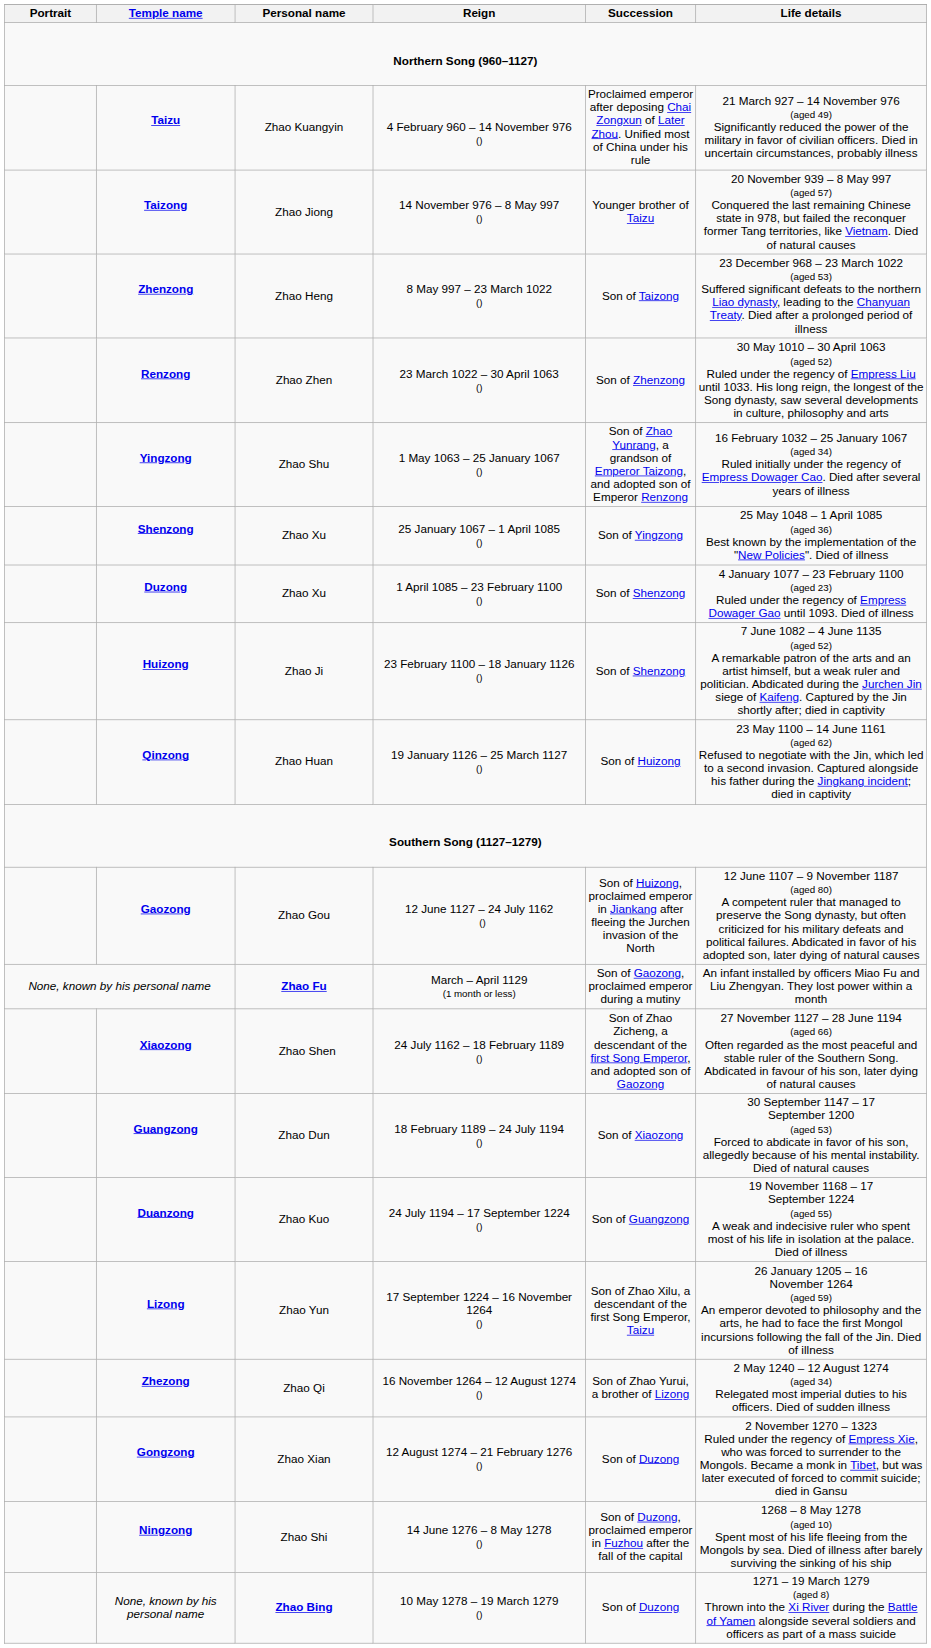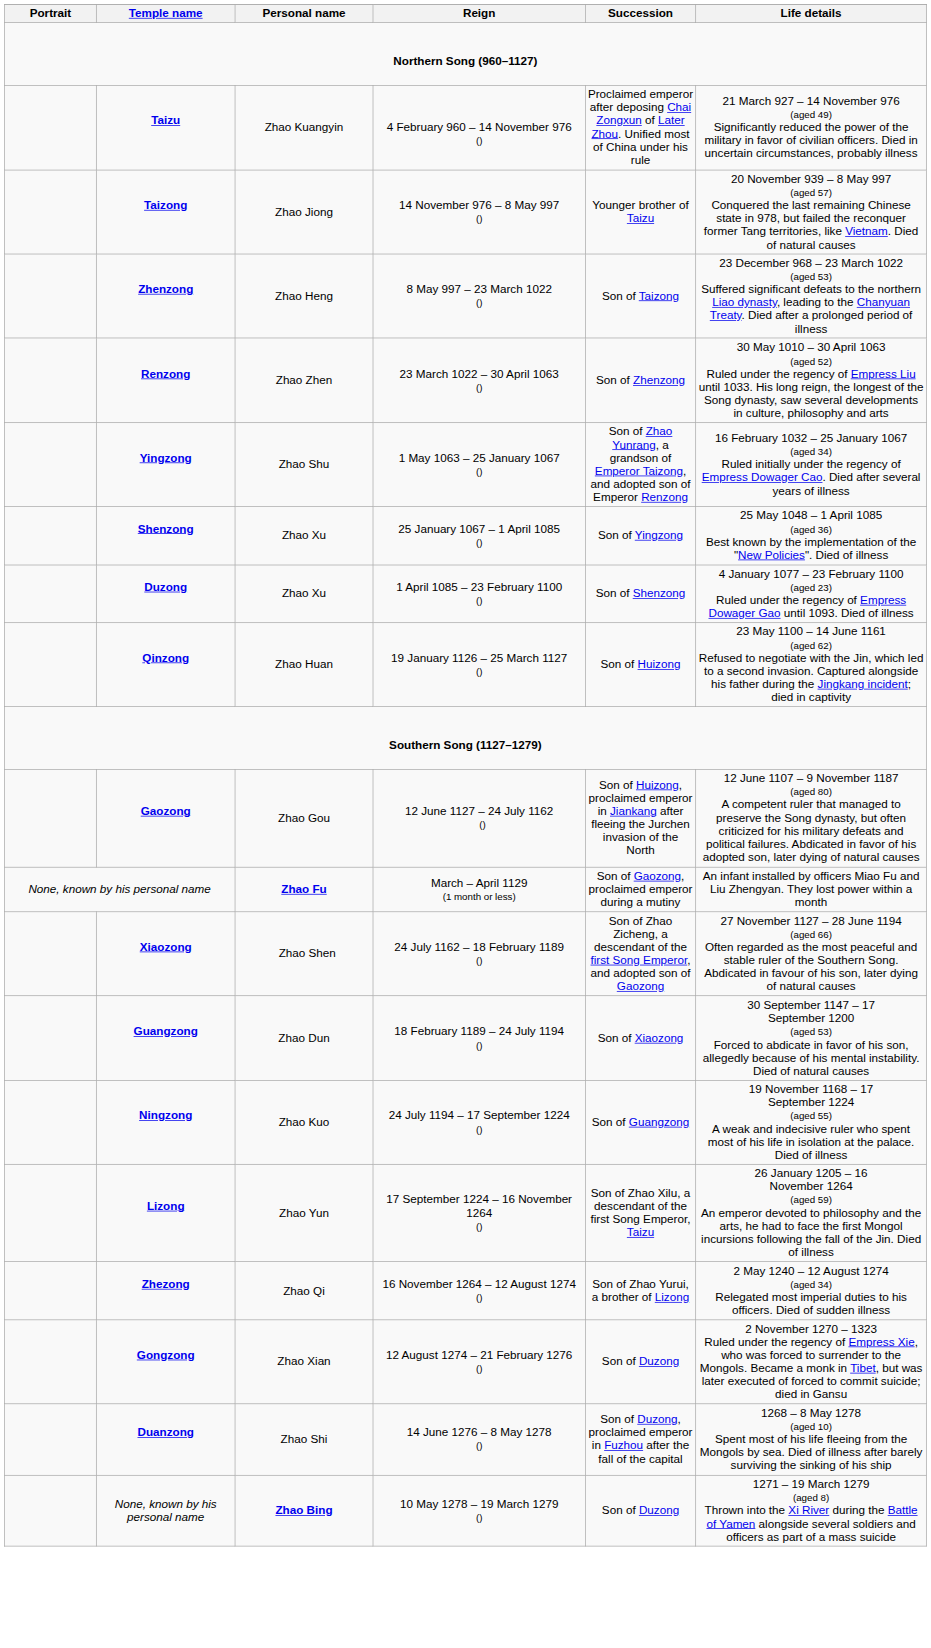- row: (479, 671)
(166, 1213) Duanzong -> (166, 1115) Ningzong
(166, 1530) Ningzong -> (166, 1433) Duanzong
